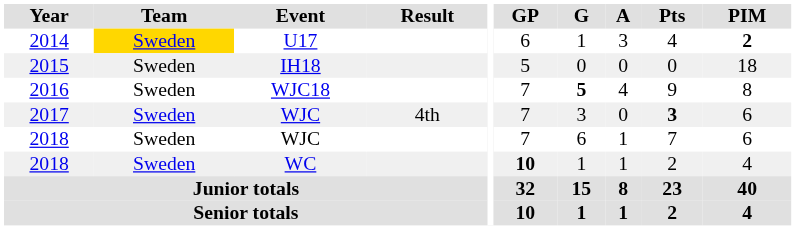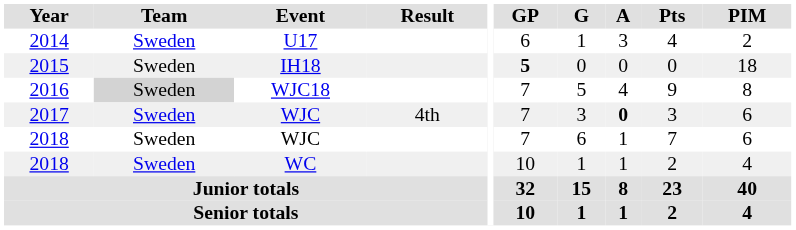(164, 40) gold background -> (164, 40) no background
(747, 40) bold -> (747, 40) normal
(525, 65) normal -> (525, 65) bold
(164, 89) no background -> (164, 89) lightgrey background
(581, 89) bold -> (581, 89) normal
(623, 114) normal -> (623, 114) bold
(672, 114) bold -> (672, 114) normal
(525, 163) bold -> (525, 163) normal
